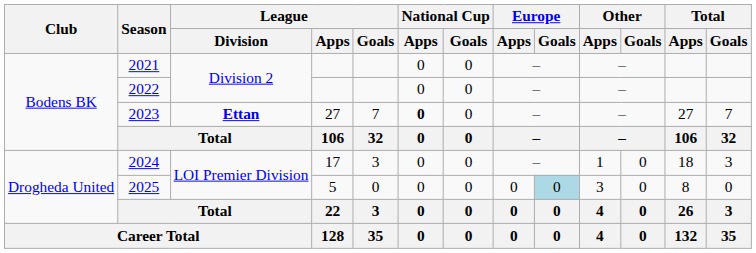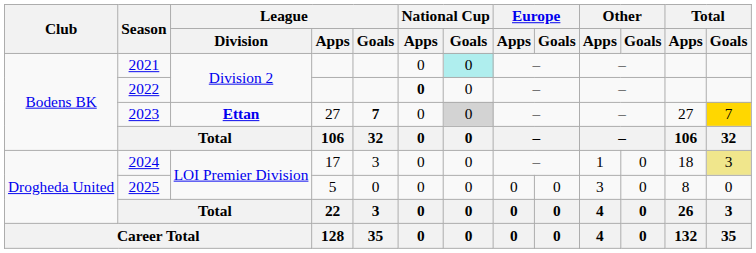(468, 65) no background -> (468, 65) paleturquoise background
(421, 89) normal -> (421, 89) bold
(376, 114) normal -> (376, 114) bold
(421, 114) bold -> (421, 114) normal
(468, 114) no background -> (468, 114) lightgrey background
(729, 114) no background -> (729, 114) gold background
(729, 162) no background -> (729, 162) khaki background
(557, 187) lightblue background -> (557, 187) no background
